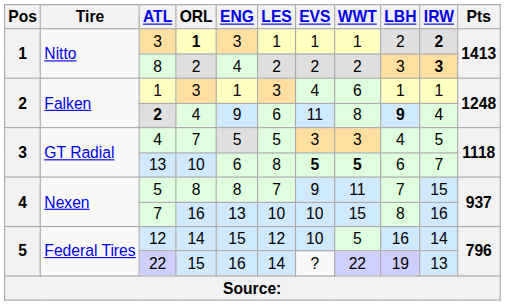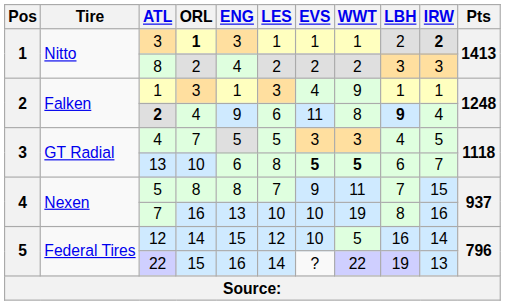(439, 66) bold -> (439, 66) normal
(357, 90) 6 -> (357, 90) 9
(357, 214) 15 -> (357, 214) 19
